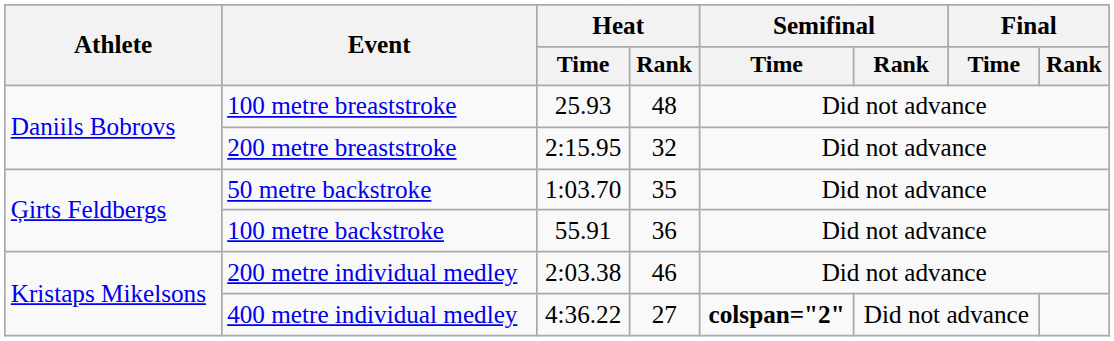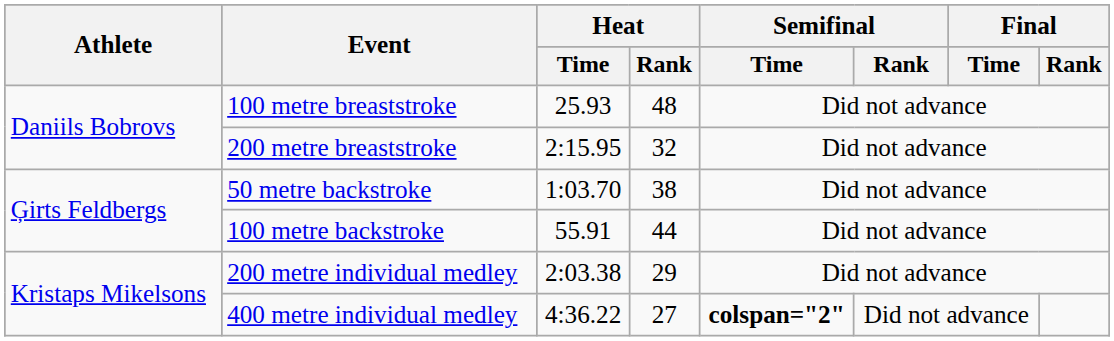(664, 189) 35 -> (664, 189) 38
(664, 231) 36 -> (664, 231) 44
(664, 272) 46 -> (664, 272) 29
